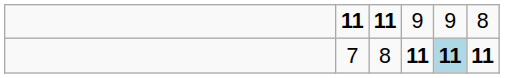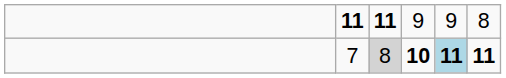(385, 55) no background -> (385, 55) lightgrey background
(418, 55) 11 -> (418, 55) 10
